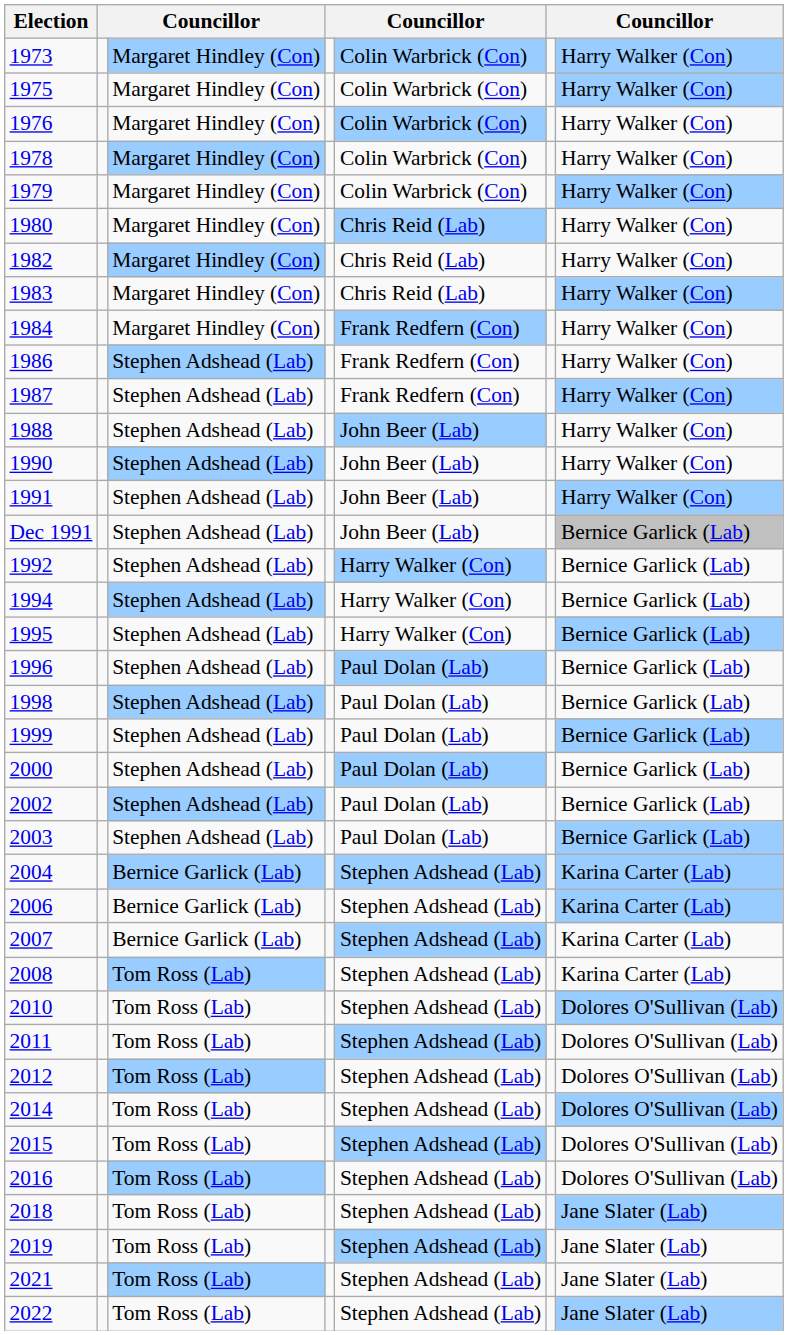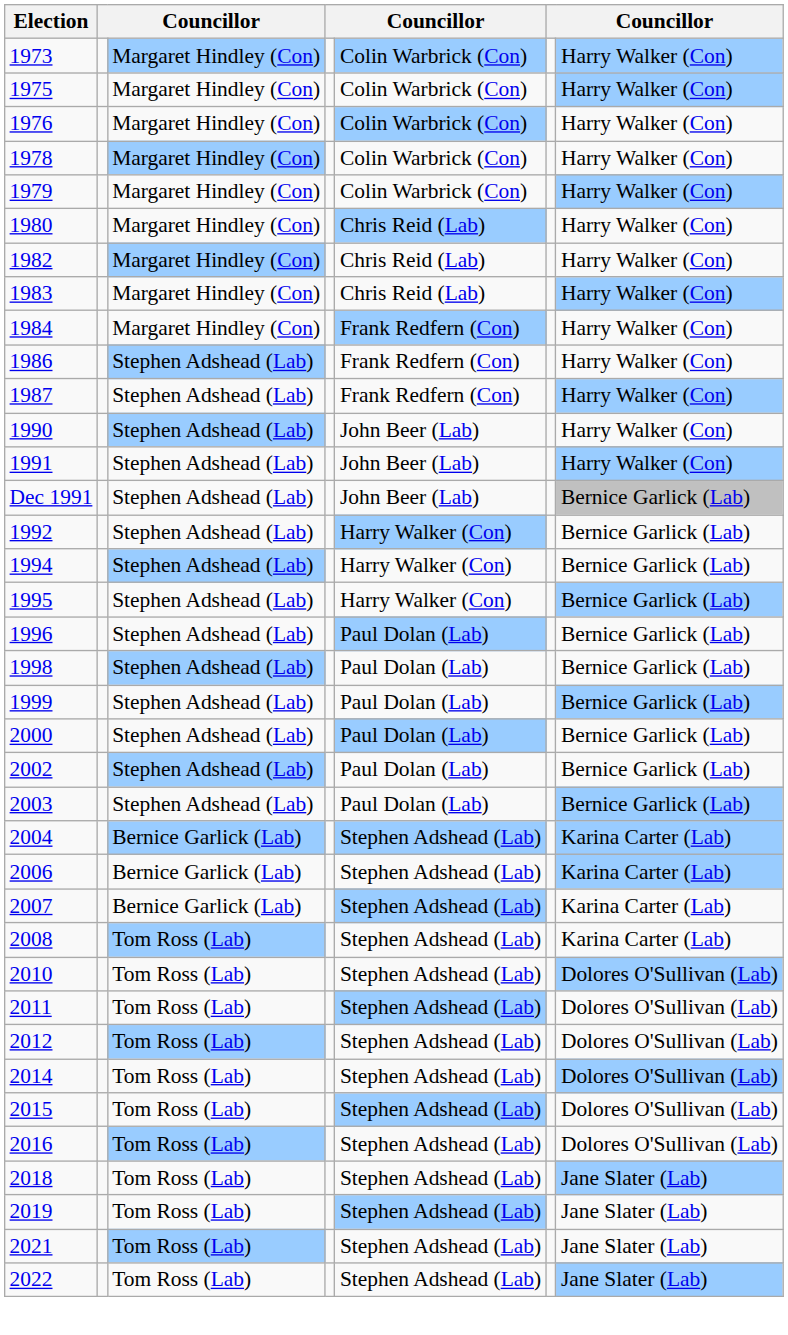- row: (31, 429)
